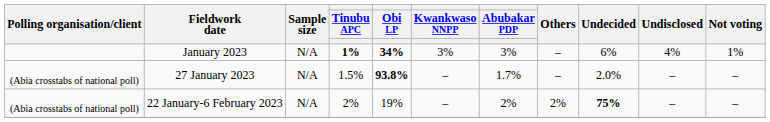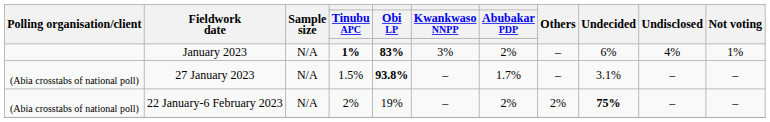(392, 52) 34% -> (392, 52) 83%
(508, 52) 3% -> (508, 52) 2%
(609, 75) 2.0% -> (609, 75) 3.1%
